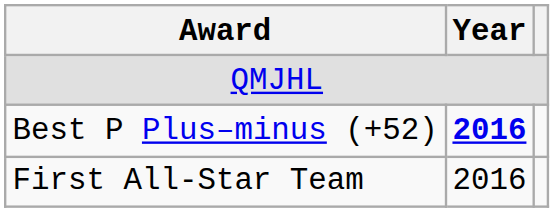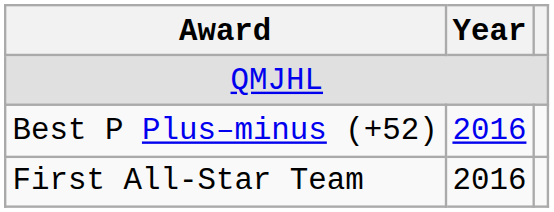(489, 131) bold -> (489, 131) normal
